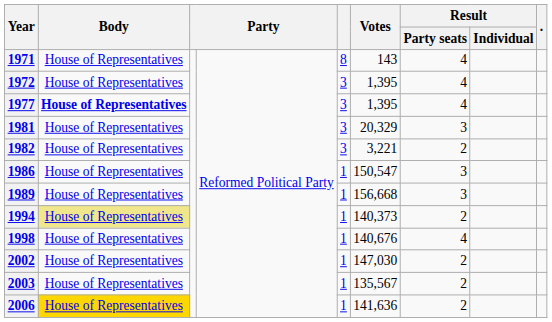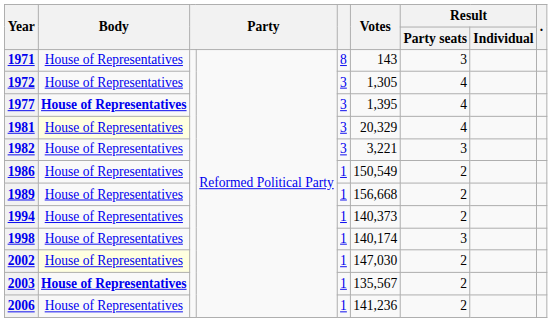(464, 60) 4 -> (464, 60) 3
(382, 83) 1,395 -> (382, 83) 1,305
(114, 127) no background -> (114, 127) lightyellow background
(464, 127) 3 -> (464, 127) 4
(464, 150) 2 -> (464, 150) 3
(375, 172) 150,547 -> (375, 172) 150,549
(464, 172) 3 -> (464, 172) 2
(464, 194) 3 -> (464, 194) 2
(114, 216) khaki background -> (114, 216) no background
(375, 239) 140,676 -> (375, 239) 140,174
(464, 239) 4 -> (464, 239) 3
(114, 261) no background -> (114, 261) lightyellow background
(114, 283) normal -> (114, 283) bold
(114, 306) gold background -> (114, 306) no background
(375, 306) 141,636 -> (375, 306) 141,236
